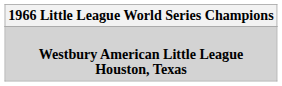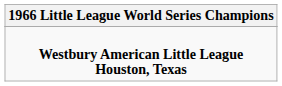(141, 53) lightgrey background -> (141, 53) no background
